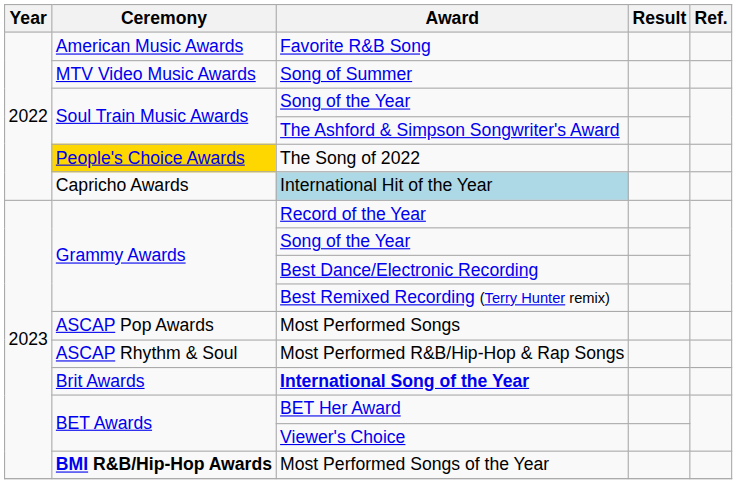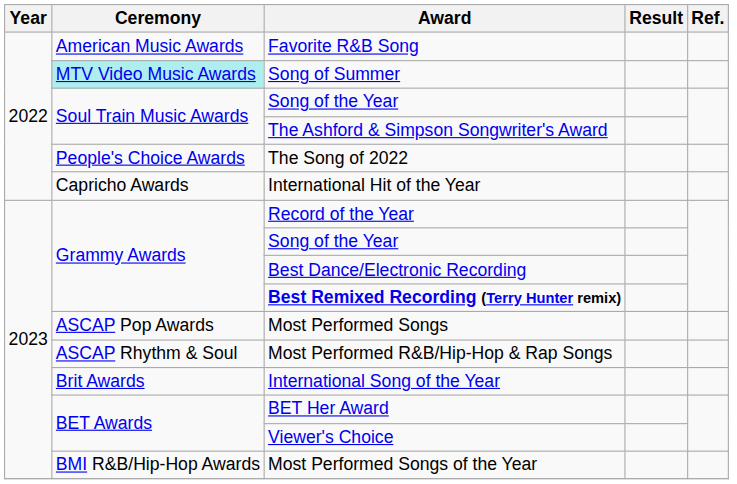(156, 74) no background -> (156, 74) paleturquoise background
(150, 158) gold background -> (150, 158) no background
(386, 185) lightblue background -> (374, 185) no background
(445, 297) normal -> (445, 297) bold
(405, 381) bold -> (384, 381) normal
(164, 465) bold -> (158, 465) normal
